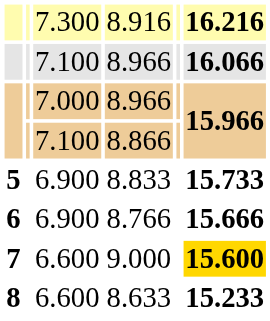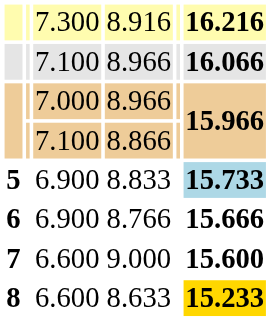(225, 179) no background -> (225, 179) lightblue background
(225, 258) gold background -> (225, 258) no background
(225, 297) no background -> (225, 297) gold background
